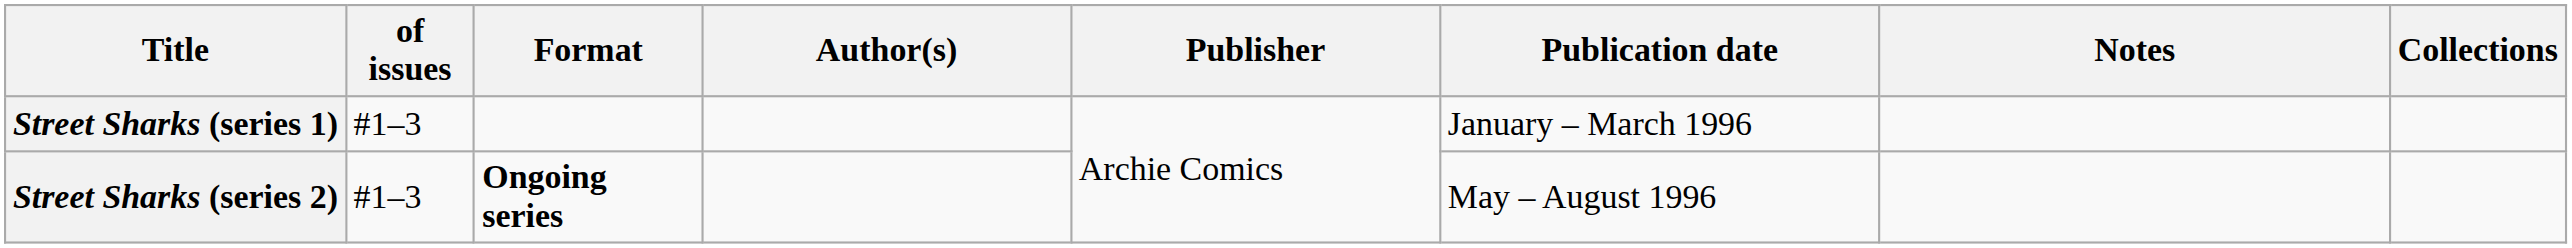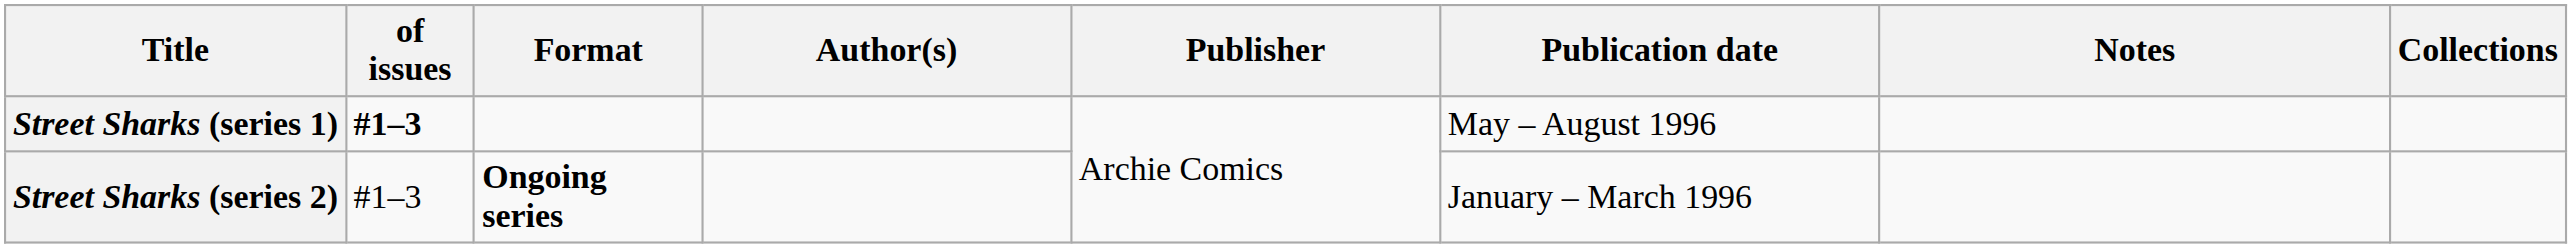(387, 123) normal -> (387, 123) bold
(1600, 123) January – March 1996 -> (1582, 123) May – August 1996
(1582, 196) May – August 1996 -> (1600, 196) January – March 1996
